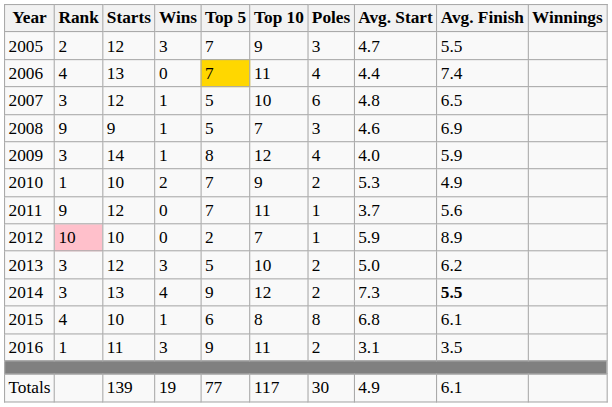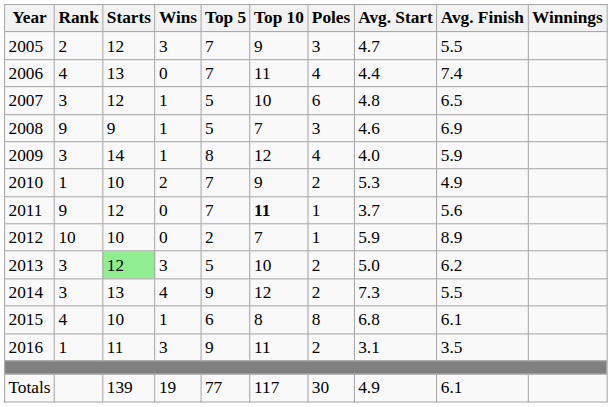(209, 73) gold background -> (209, 73) no background
(262, 210) normal -> (262, 210) bold
(67, 237) pink background -> (67, 237) no background
(115, 264) no background -> (115, 264) lightgreen background
(452, 292) bold -> (452, 292) normal
